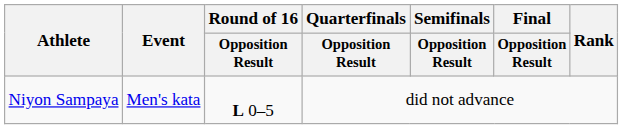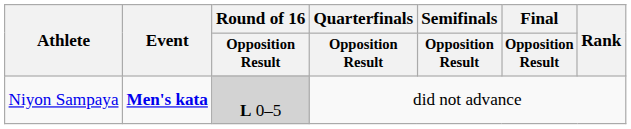(163, 100) normal -> (167, 100) bold
(253, 110) no background -> (261, 110) lightgrey background
